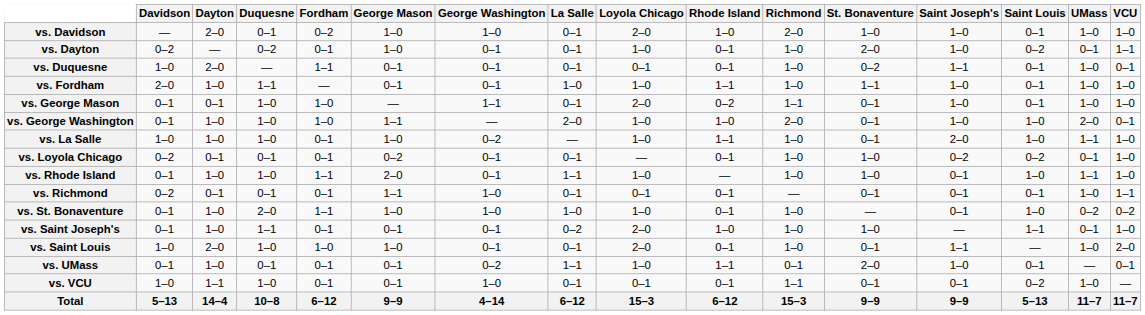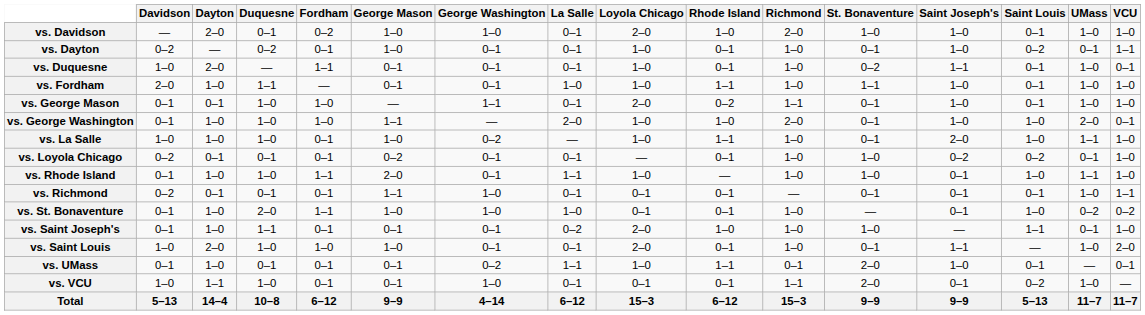(870, 50) 2–0 -> (870, 50) 0–1
(641, 68) 0–1 -> (641, 68) 1–0
(641, 211) 1–0 -> (641, 211) 0–1
(870, 283) 0–1 -> (870, 283) 2–0
